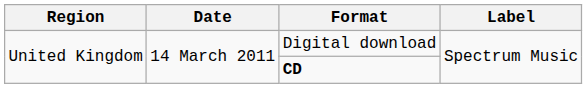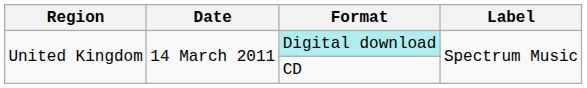(359, 44) no background -> (359, 44) paleturquoise background
(292, 70) bold -> (292, 70) normal
